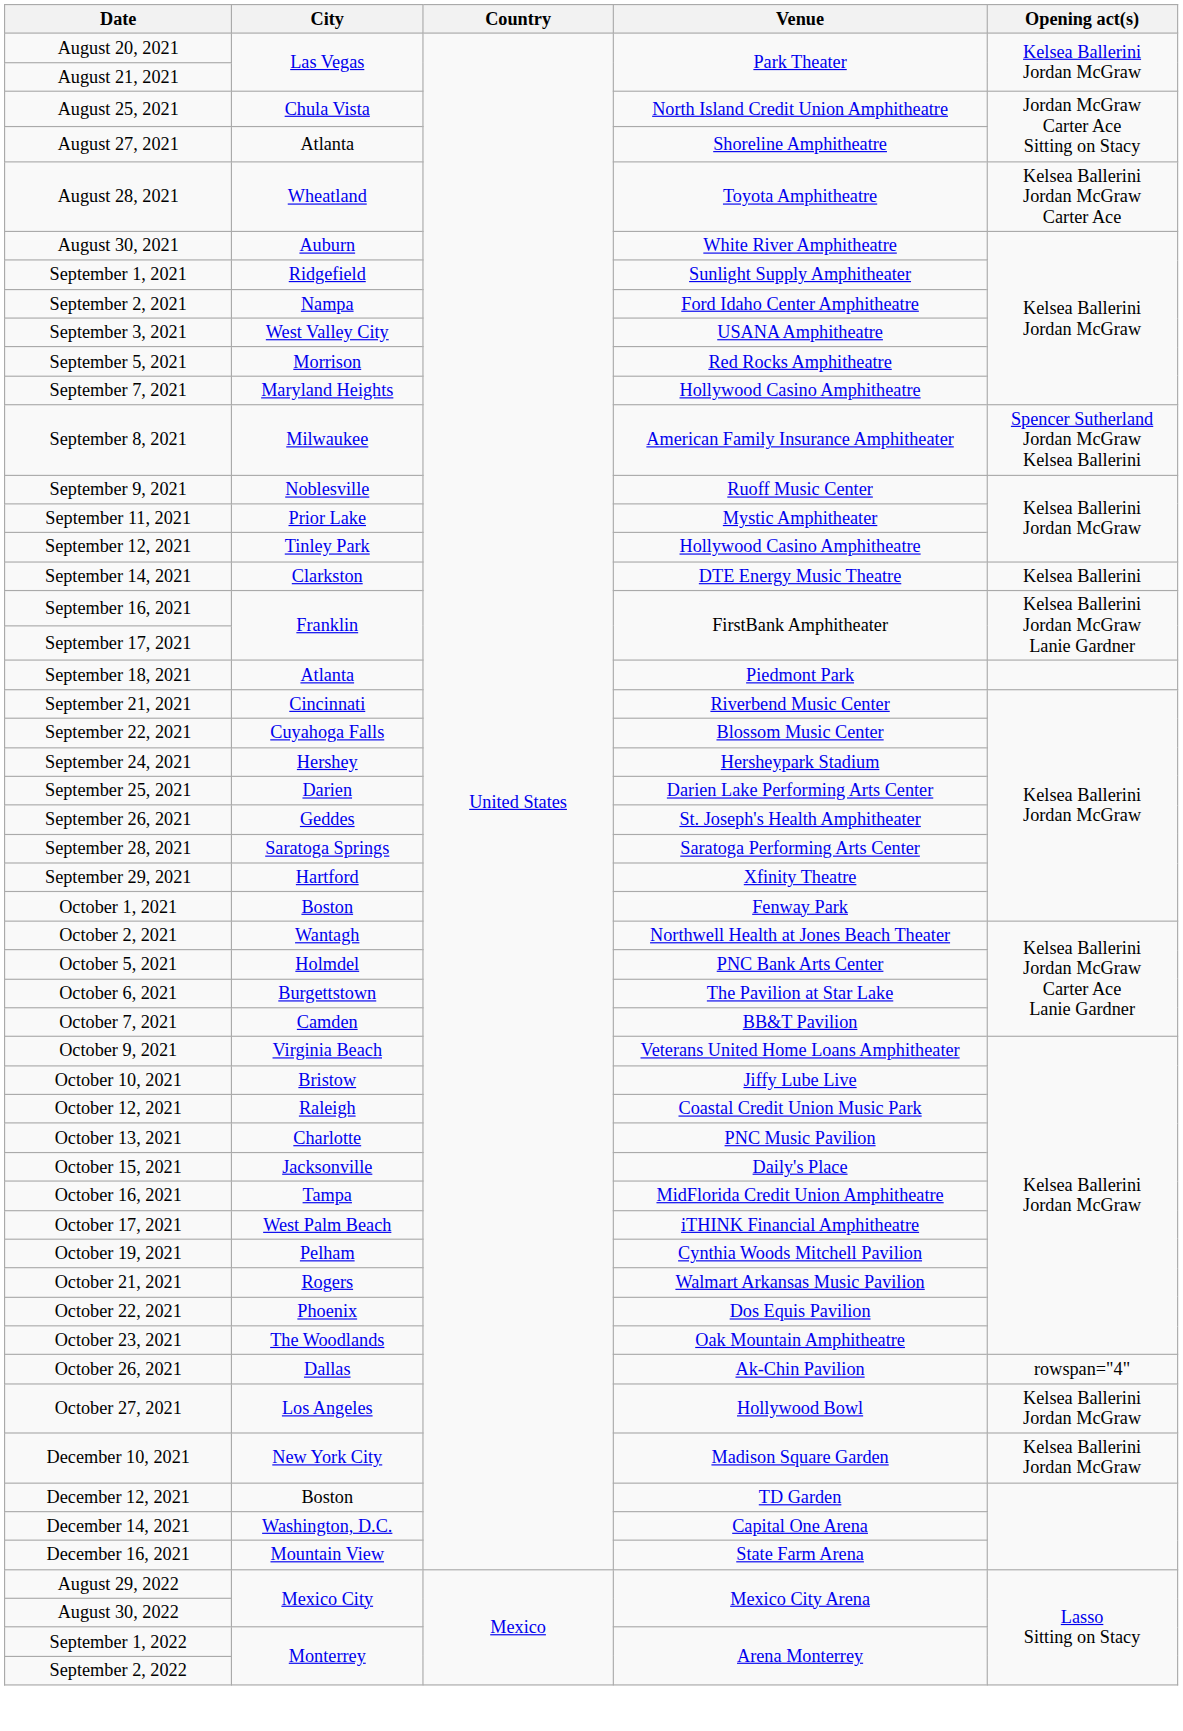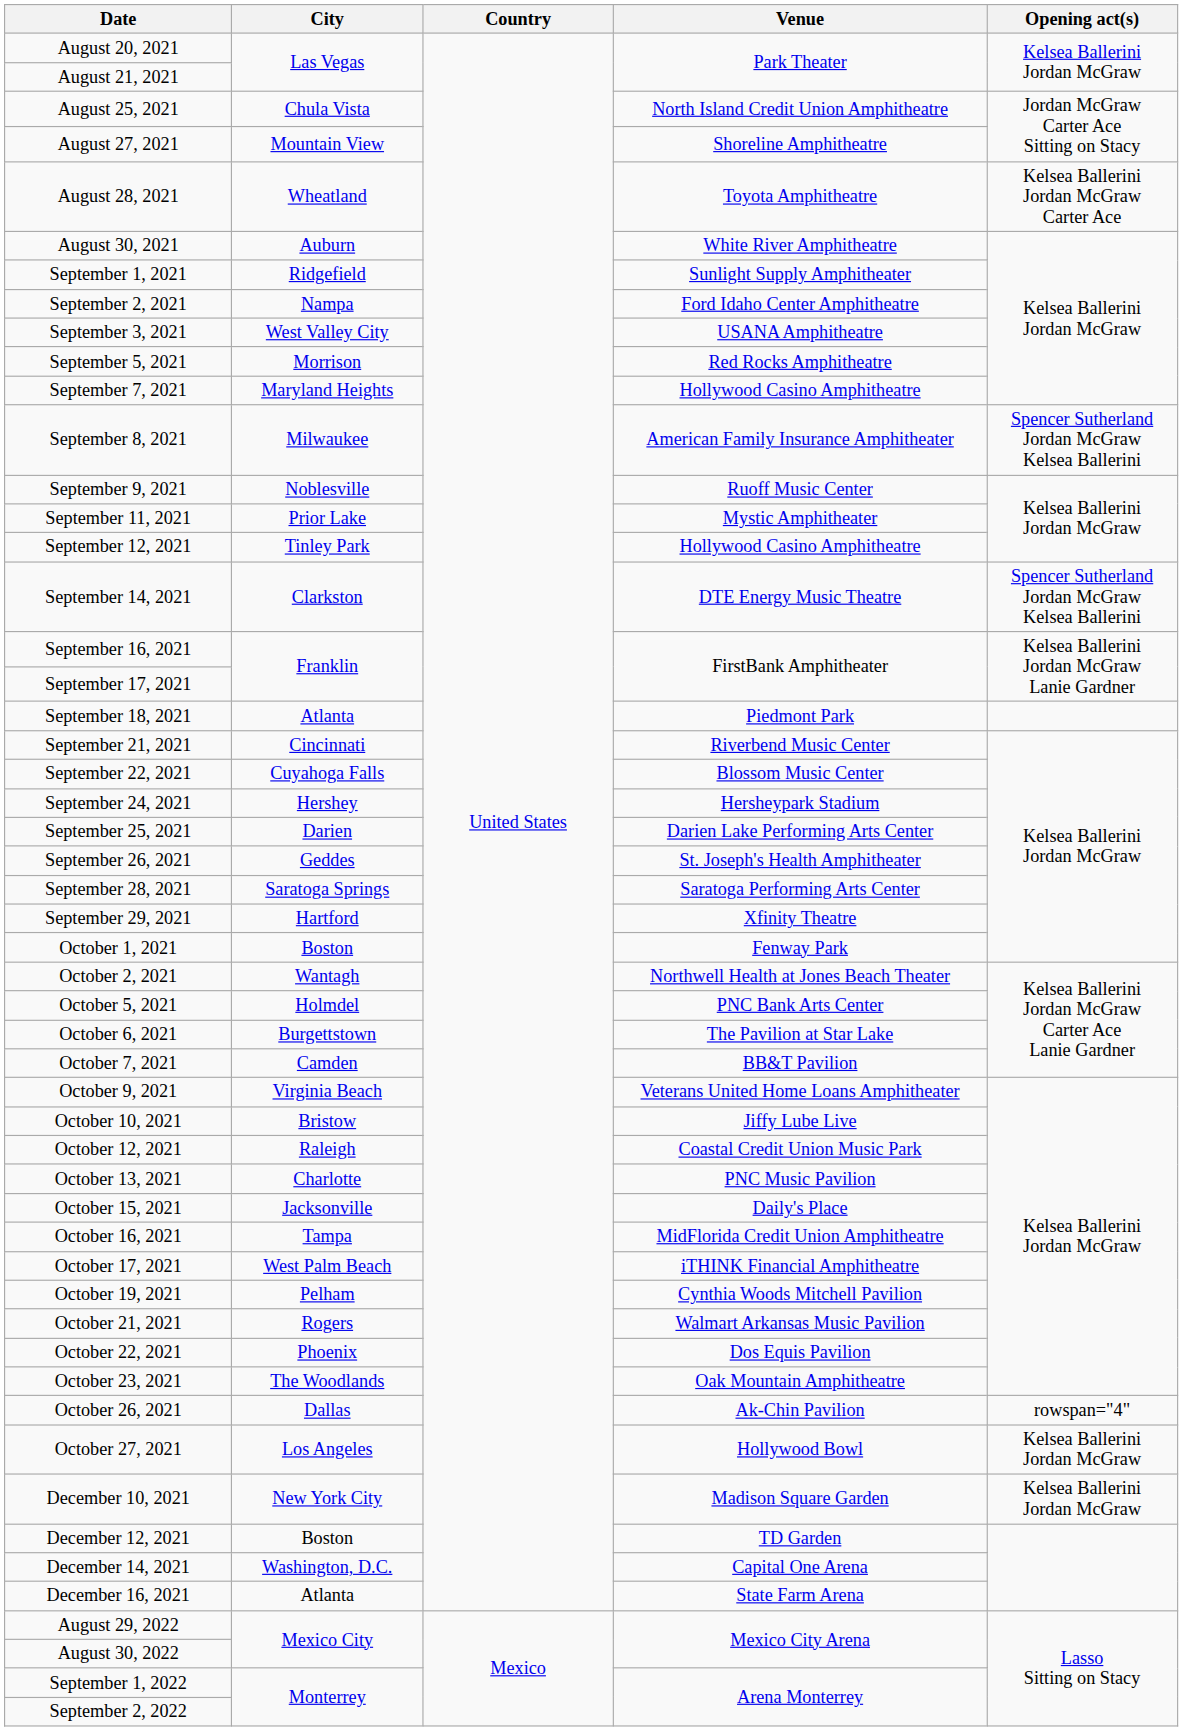(327, 143) Atlanta -> (327, 143) Mountain View
(1082, 575) Kelsea Ballerini -> (1082, 596) Spencer Sutherland Jordan McGraw Kelsea Ballerini
(327, 1554) Mountain View -> (327, 1595) Atlanta
